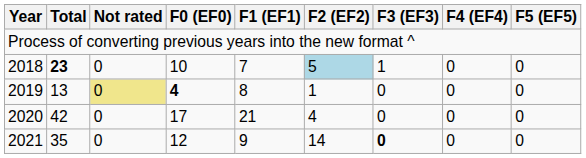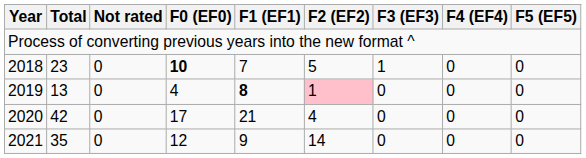(59, 66) bold -> (59, 66) normal
(179, 66) normal -> (179, 66) bold
(312, 66) lightblue background -> (312, 66) no background
(98, 91) khaki background -> (98, 91) no background
(174, 91) bold -> (174, 91) normal
(243, 91) normal -> (243, 91) bold
(312, 91) no background -> (312, 91) pink background
(381, 141) bold -> (381, 141) normal
